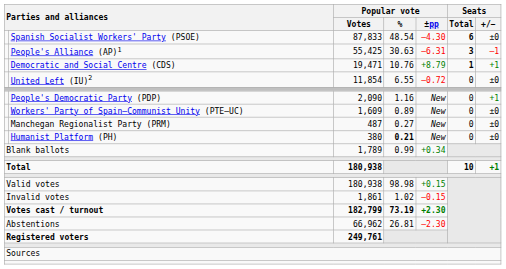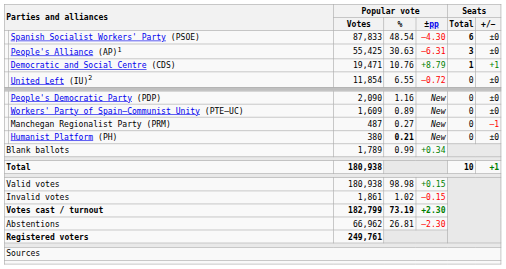(494, 51) –1 -> (494, 51) ±0
(494, 98) +1 -> (494, 98) ±0
(494, 124) ±0 -> (494, 124) –1
